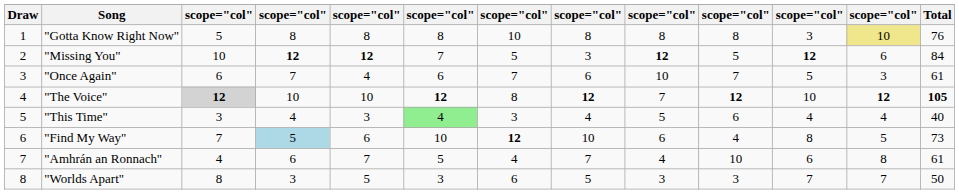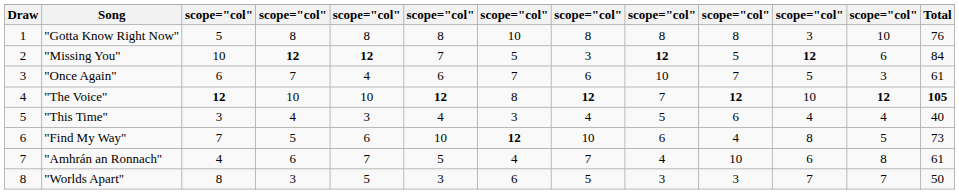(883, 35) khaki background -> (883, 35) no background
(219, 96) lightgrey background -> (219, 96) no background
(440, 117) lightgreen background -> (440, 117) no background
(293, 138) lightblue background -> (293, 138) no background
